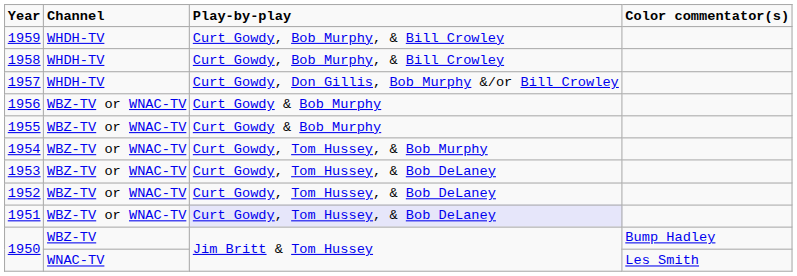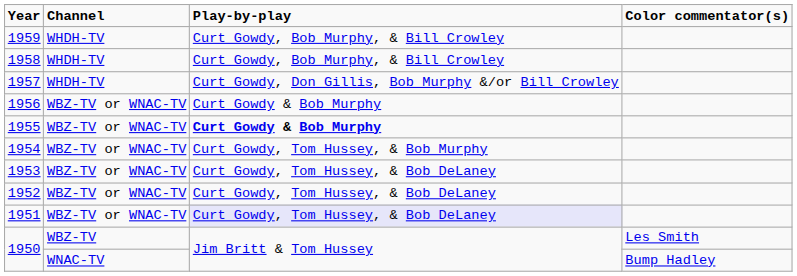(287, 127) normal -> (287, 127) bold
(670, 238) Bump Hadley -> (662, 238) Les Smith
(662, 260) Les Smith -> (670, 260) Bump Hadley
